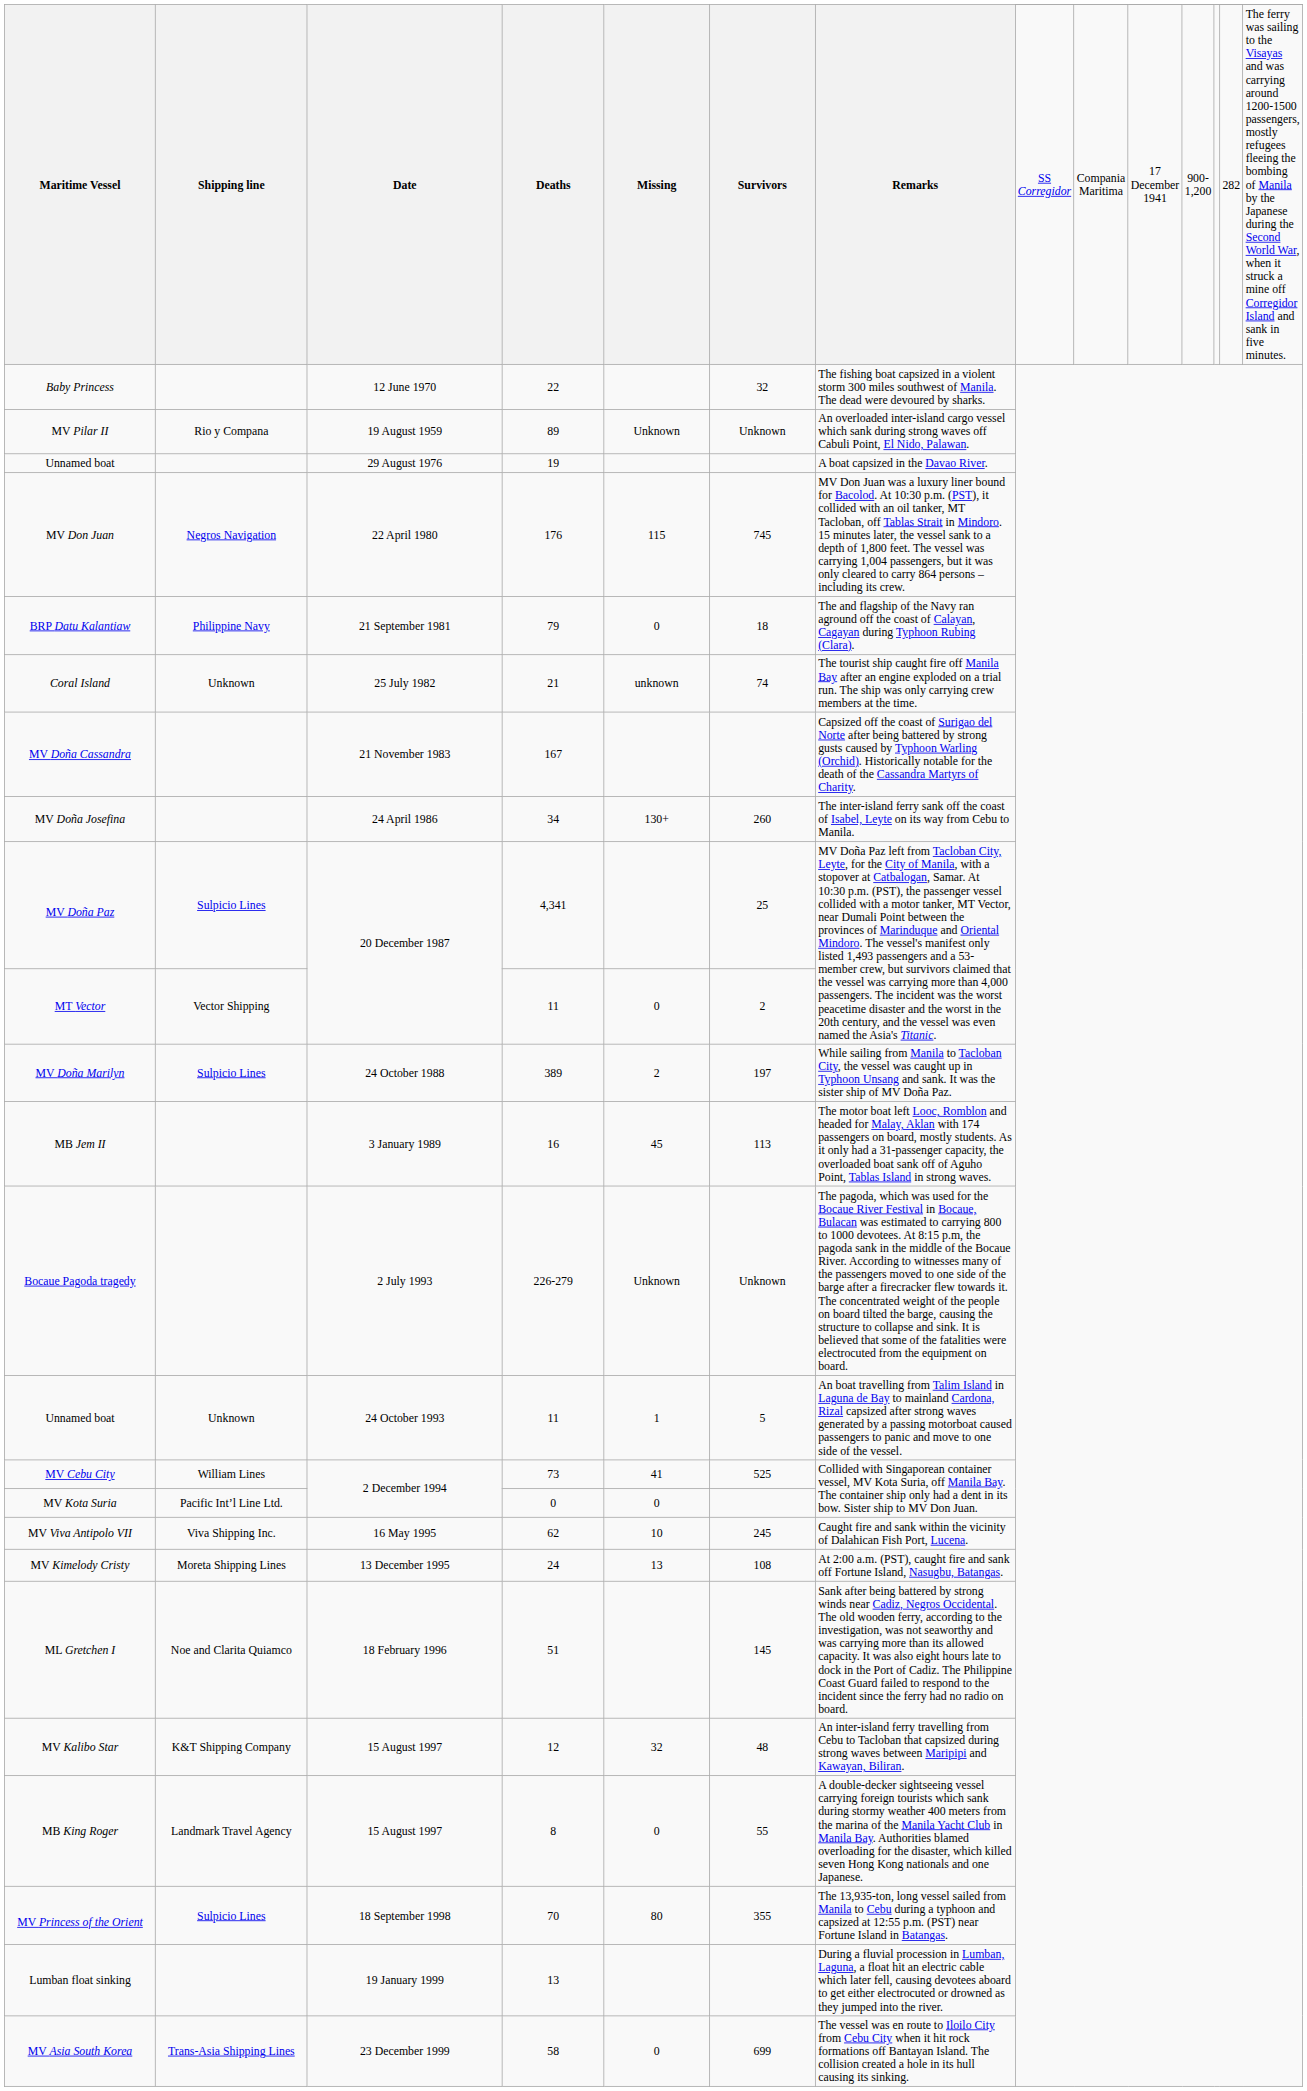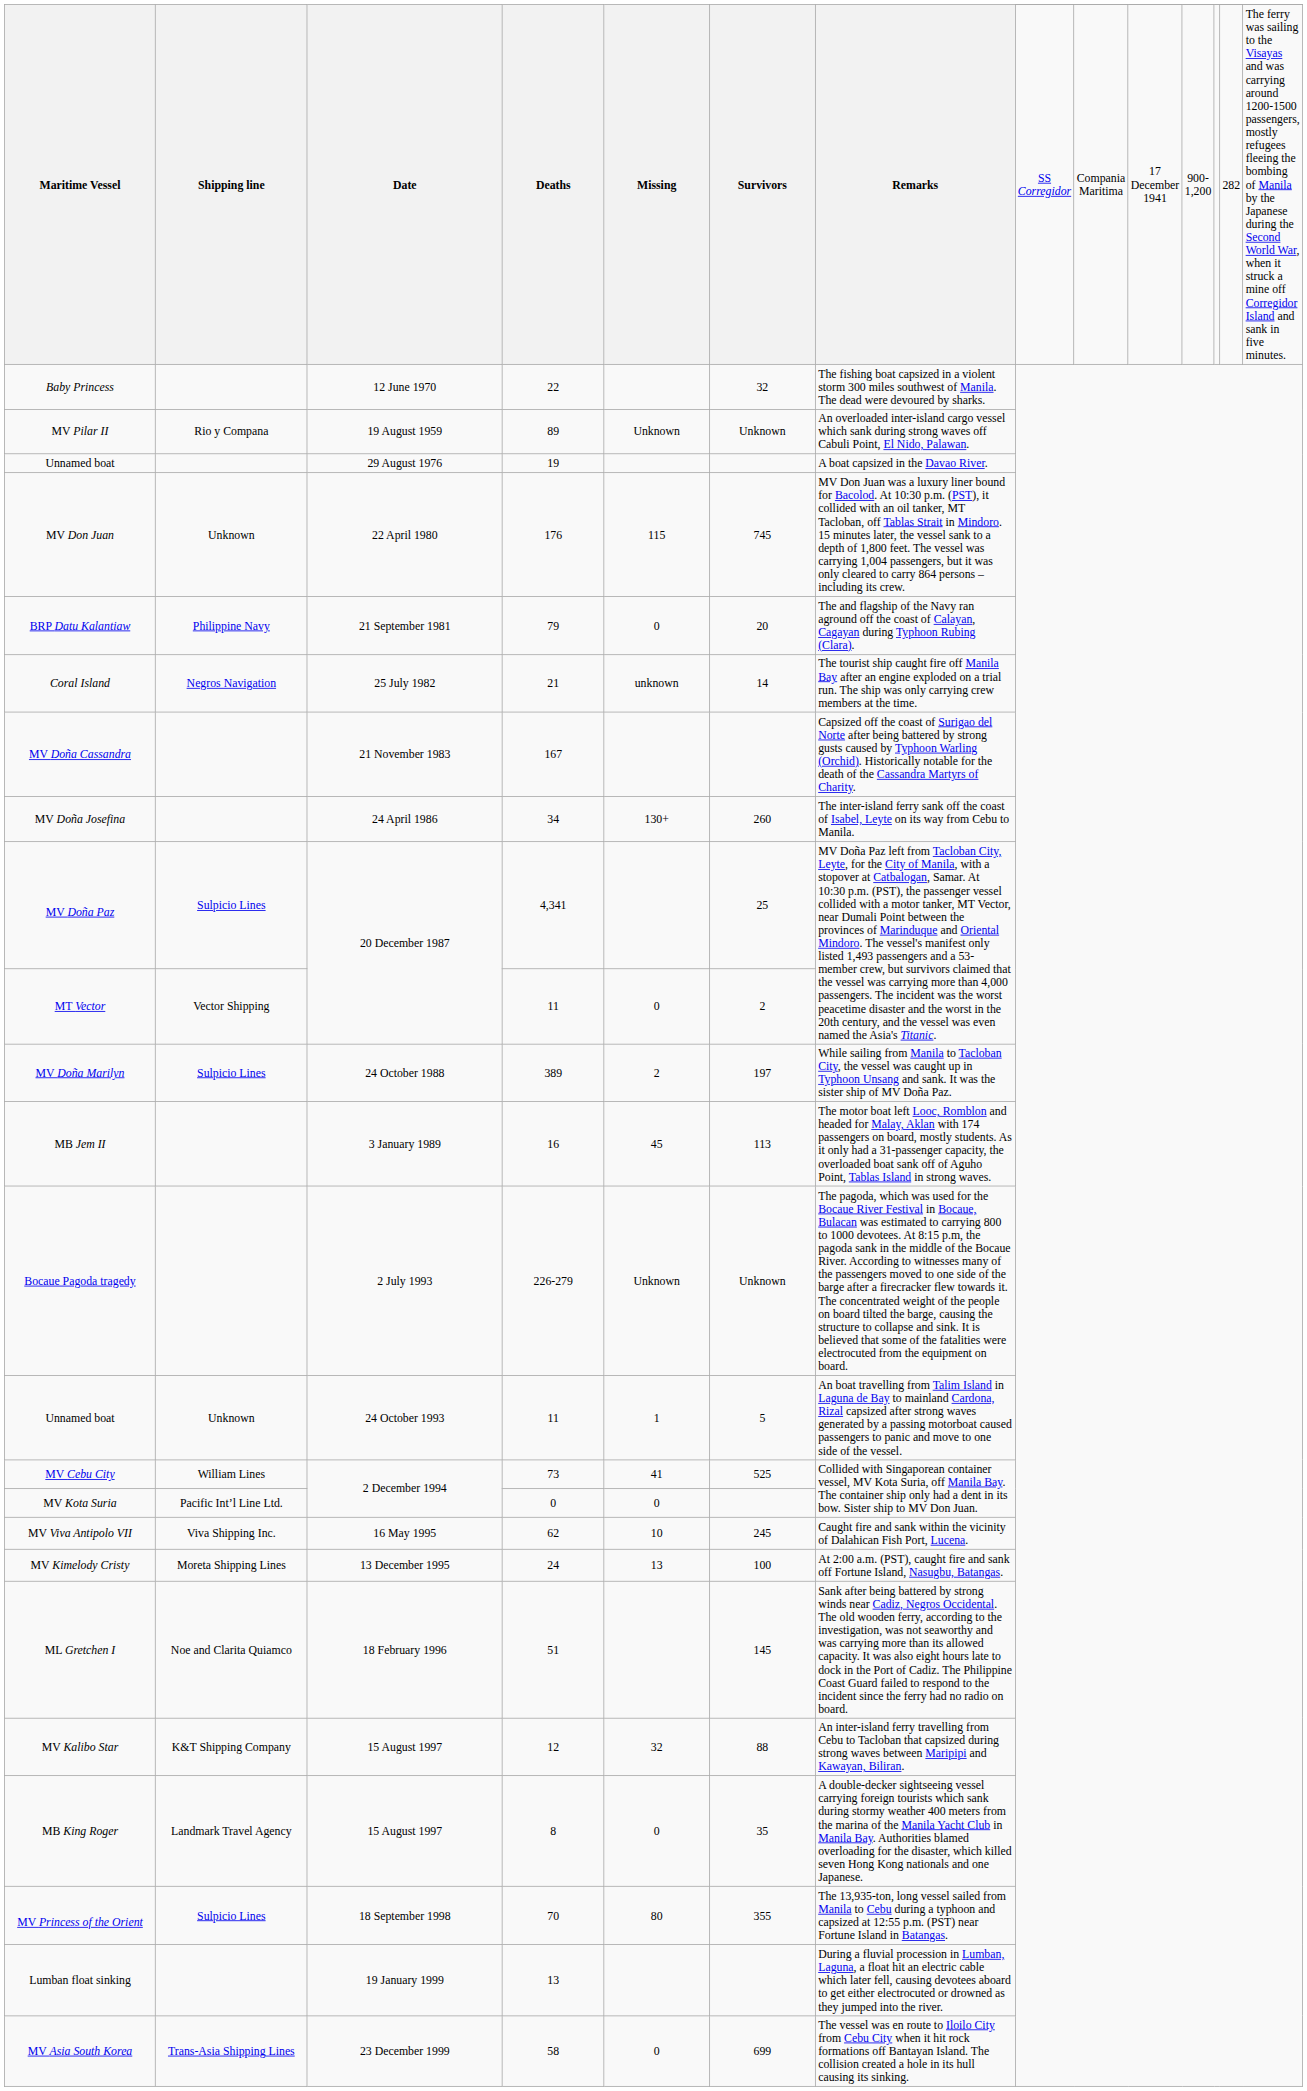(231, 535) Negros Navigation -> (231, 535) Unknown
(762, 626) 18 -> (762, 626) 20
(231, 684) Unknown -> (231, 684) Negros Navigation
(762, 684) 74 -> (762, 684) 14
(762, 1566) 108 -> (762, 1566) 100
(762, 1747) 48 -> (762, 1747) 88
(762, 1831) 55 -> (762, 1831) 35
